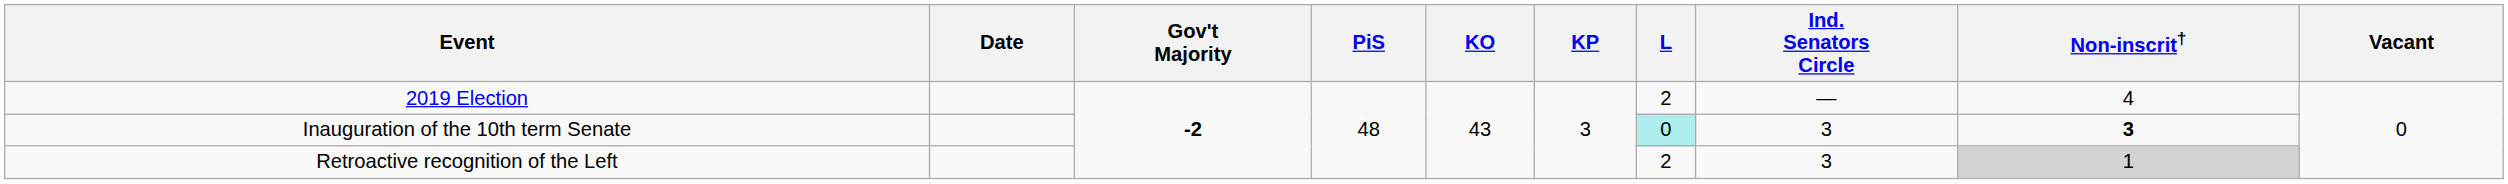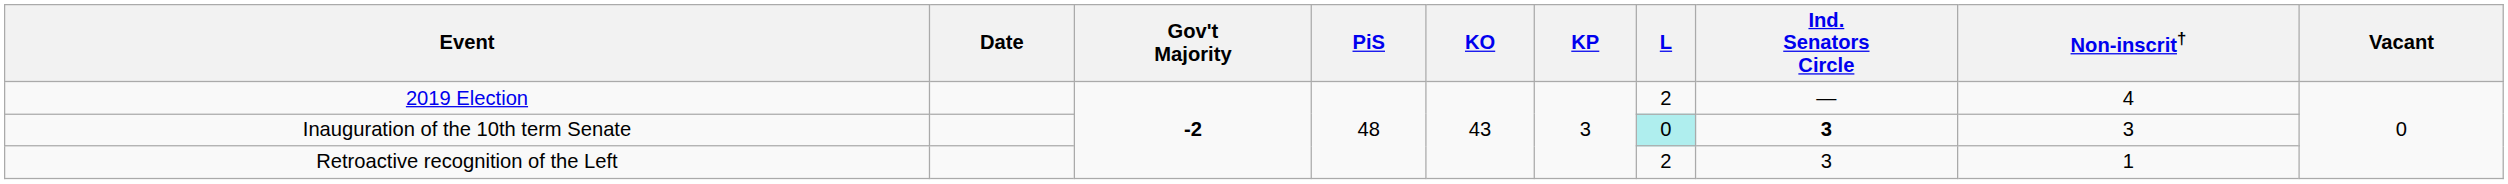(1826, 129) normal -> (1826, 129) bold
(2128, 129) bold -> (2128, 129) normal
(2128, 161) lightgrey background -> (2128, 161) no background
